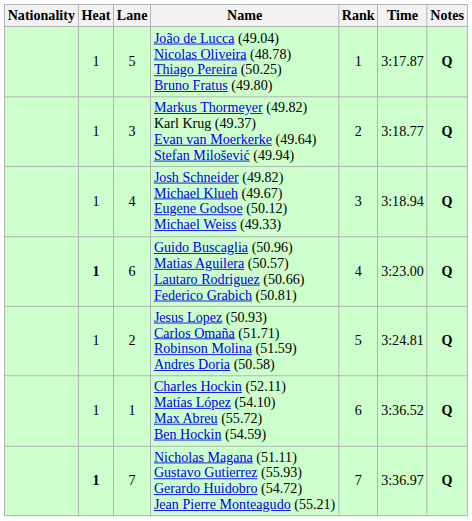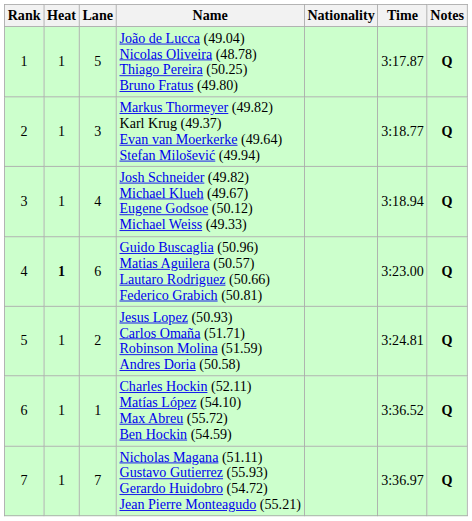columns swapped: (358, 15) <-> (41, 15)
(96, 480) bold -> (62, 480) normal
